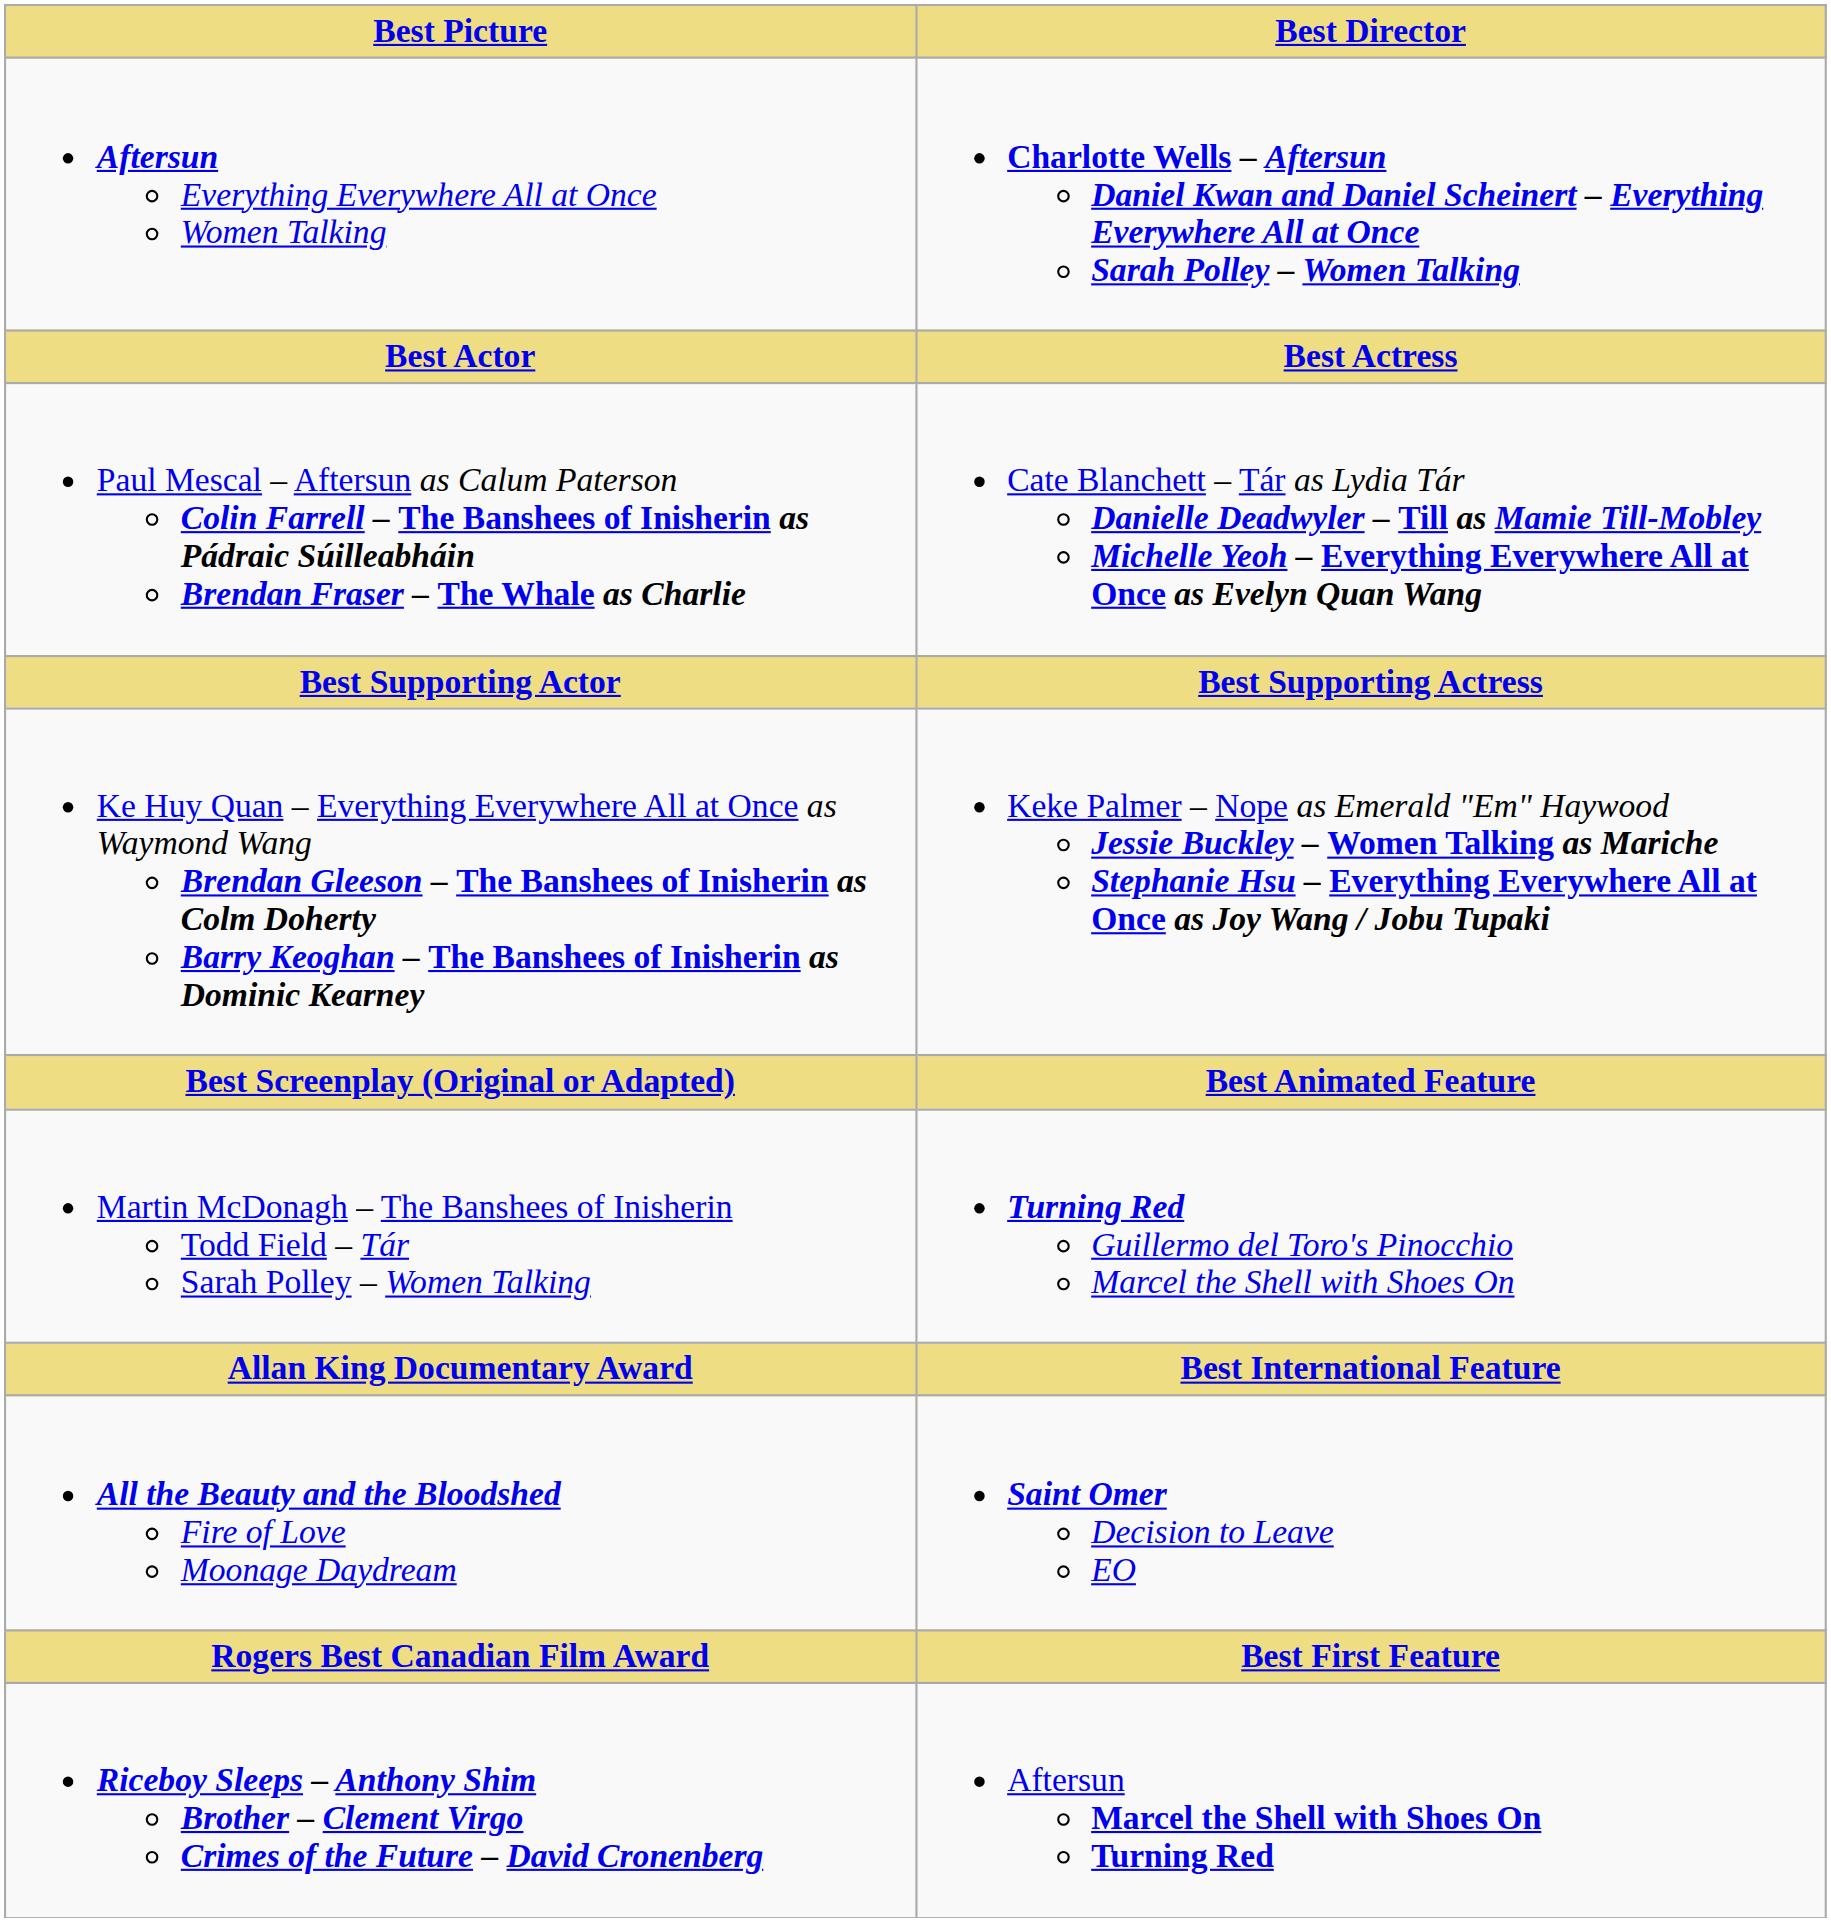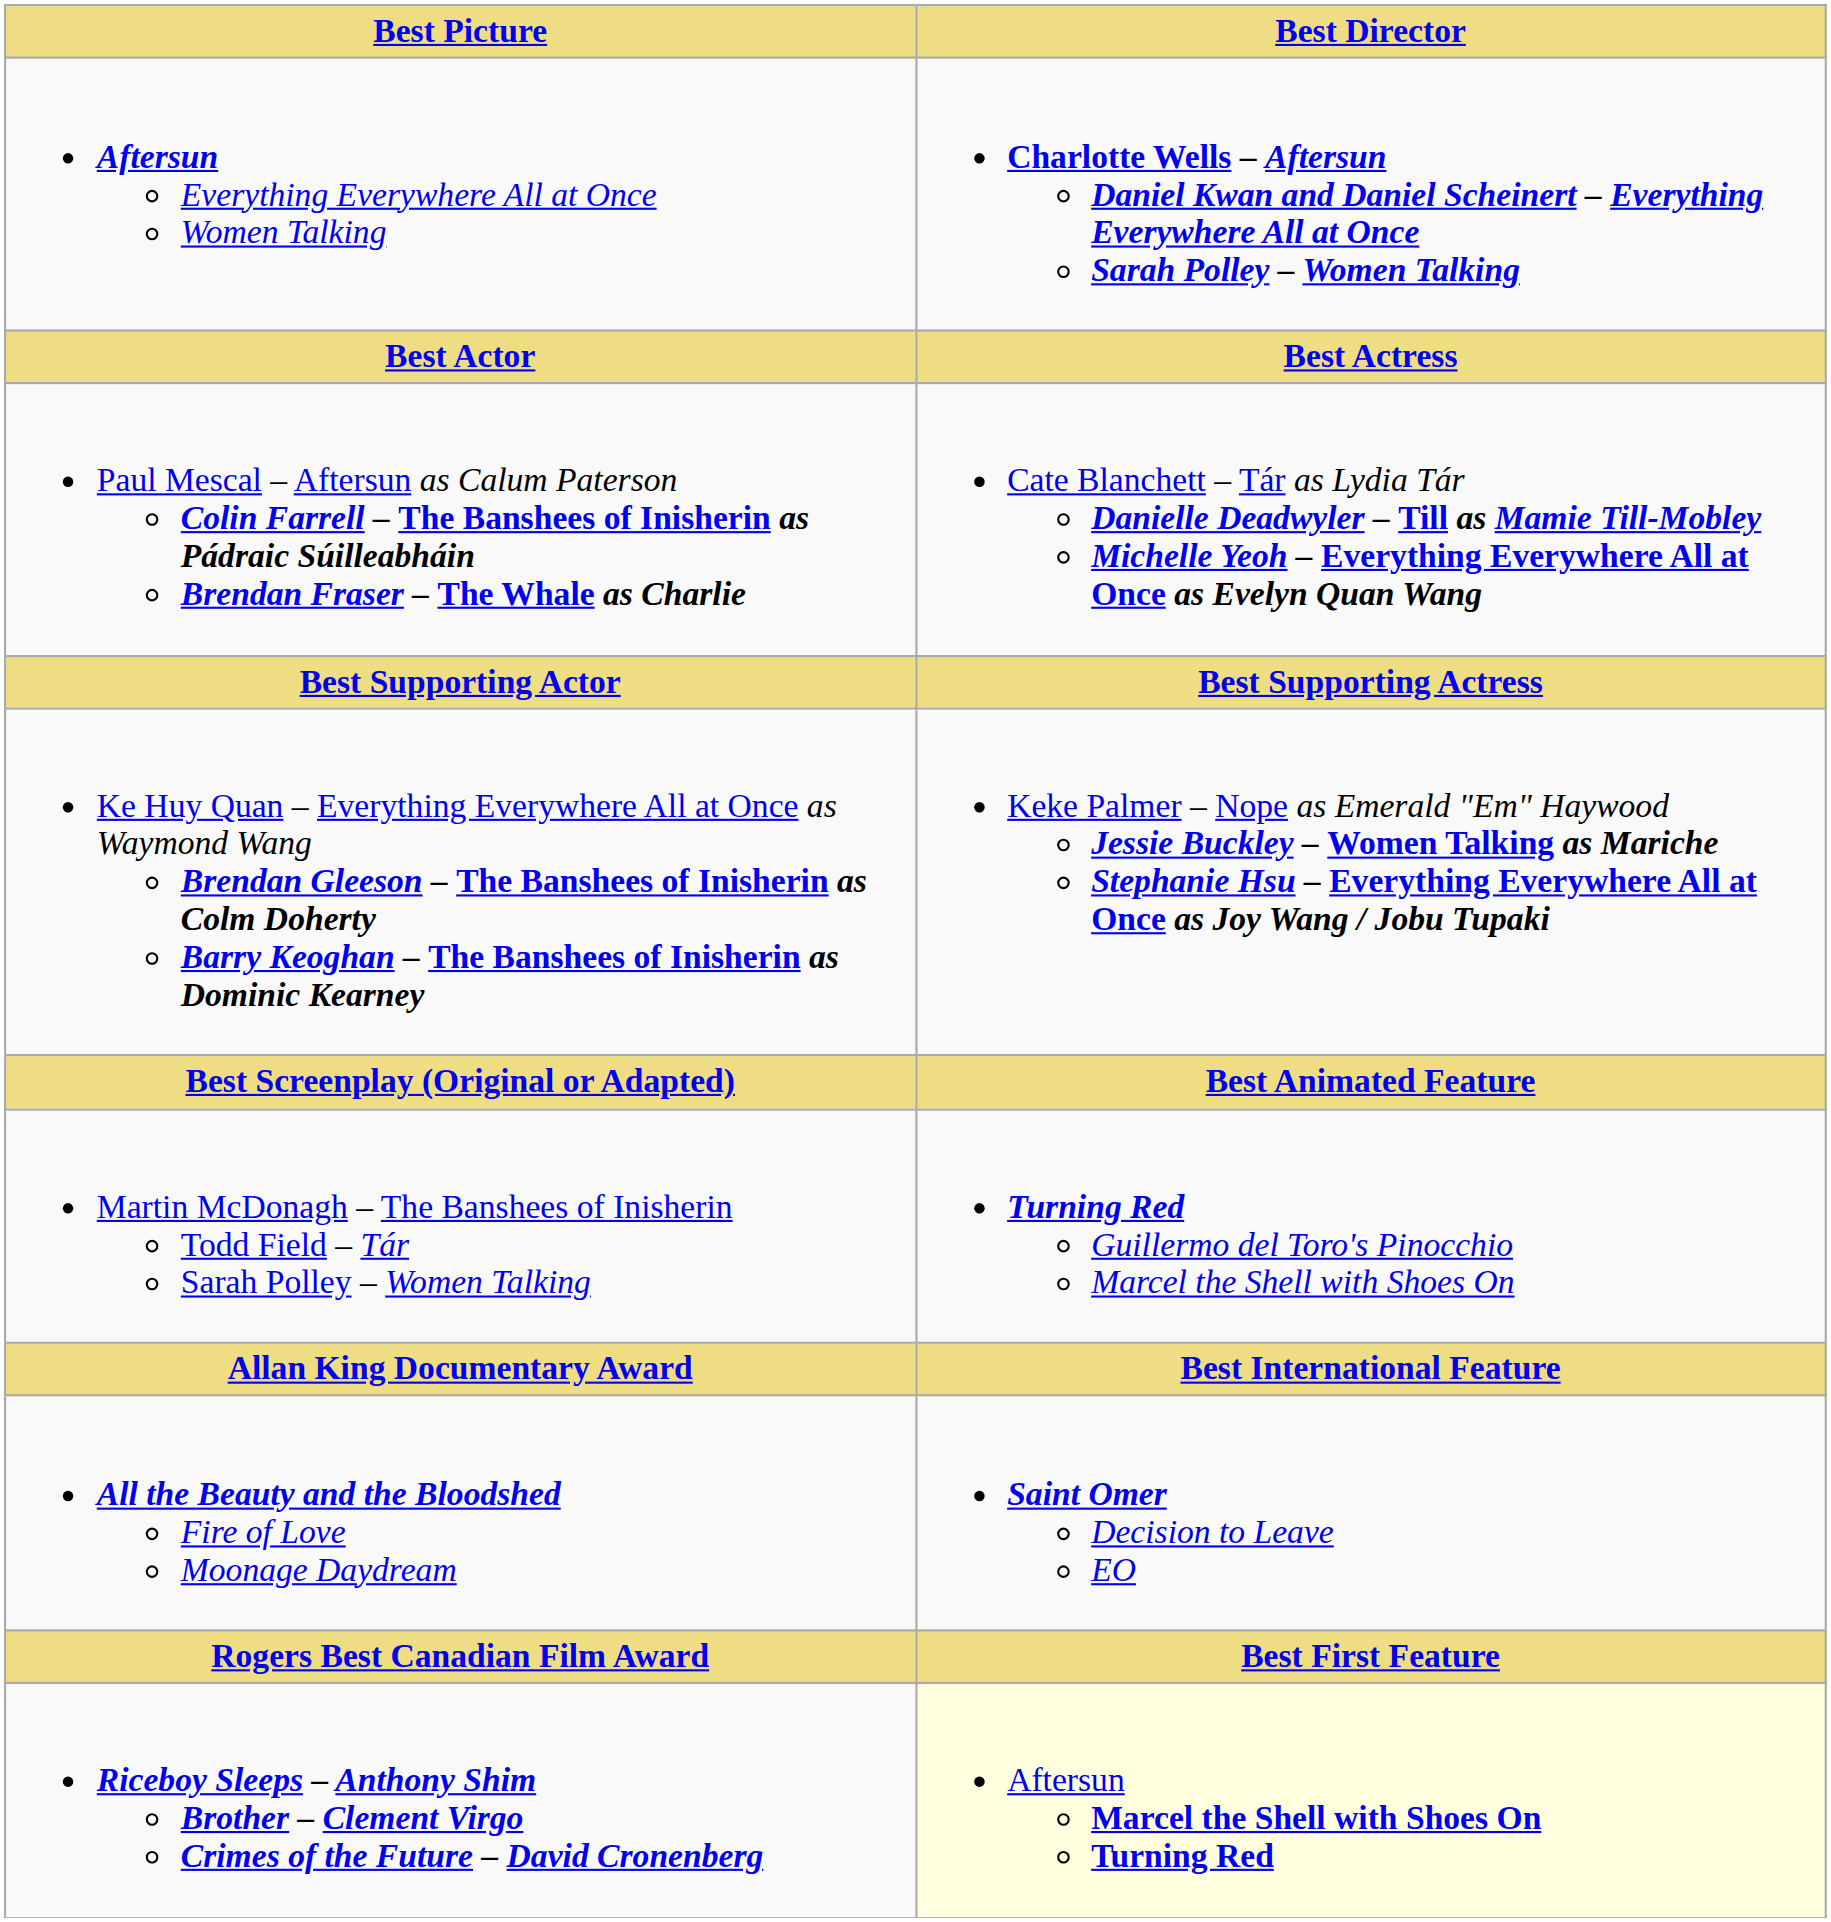(1371, 1819) no background -> (1371, 1819) lightyellow background
